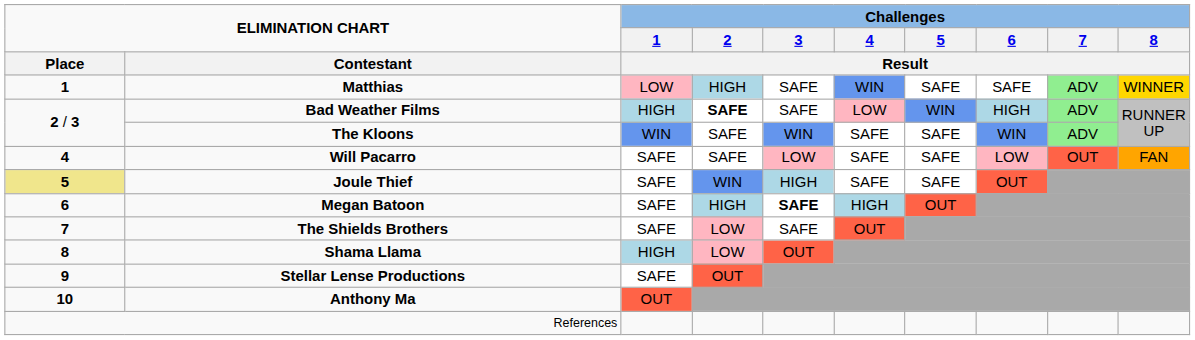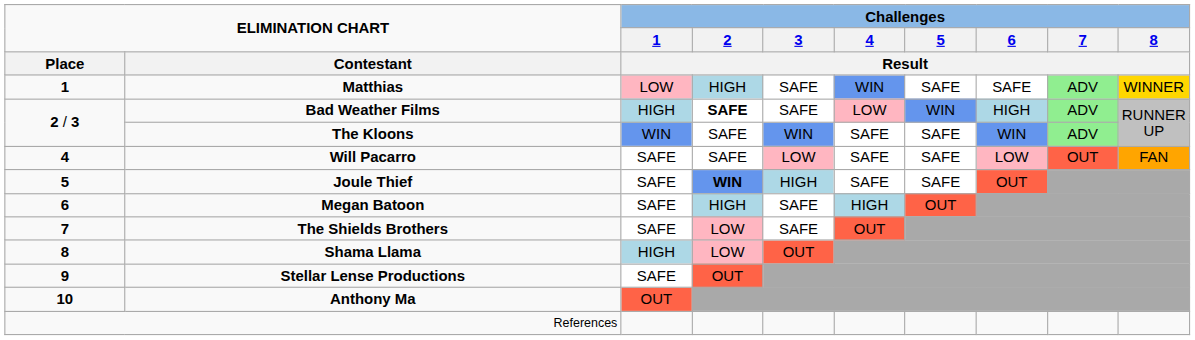(65, 181) khaki background -> (65, 181) no background
(727, 181) normal -> (727, 181) bold
(799, 205) bold -> (799, 205) normal
